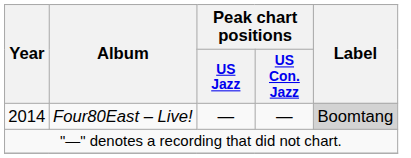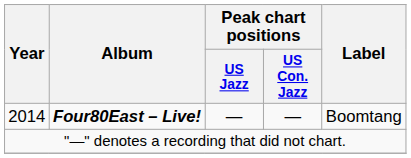(123, 116) normal -> (127, 116) bold
(355, 116) lightgrey background -> (364, 116) no background
